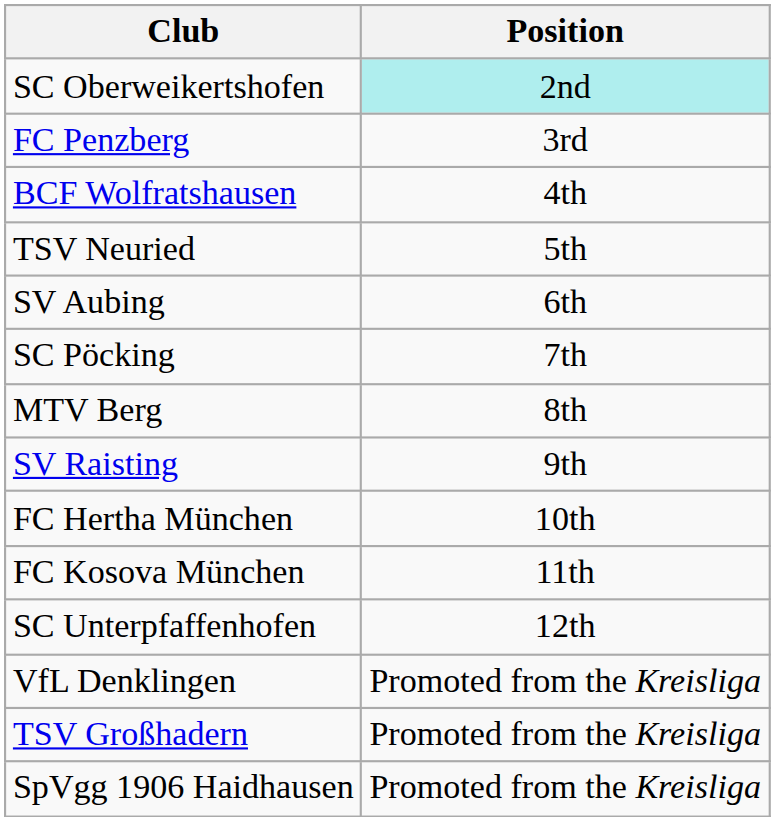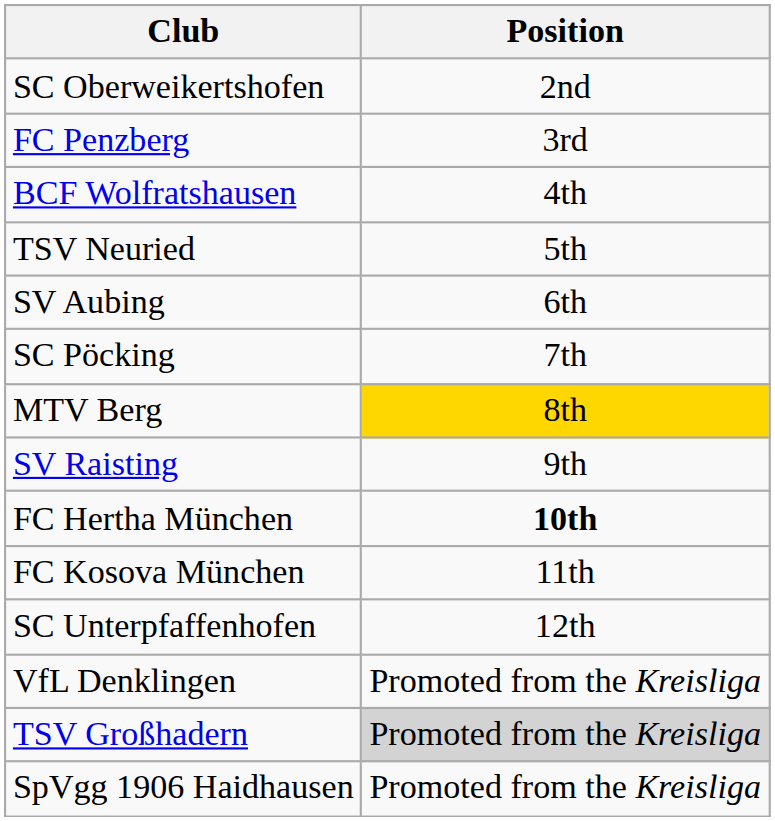(565, 85) paleturquoise background -> (565, 85) no background
(565, 409) no background -> (565, 409) gold background
(565, 517) normal -> (565, 517) bold
(565, 734) no background -> (565, 734) lightgrey background
